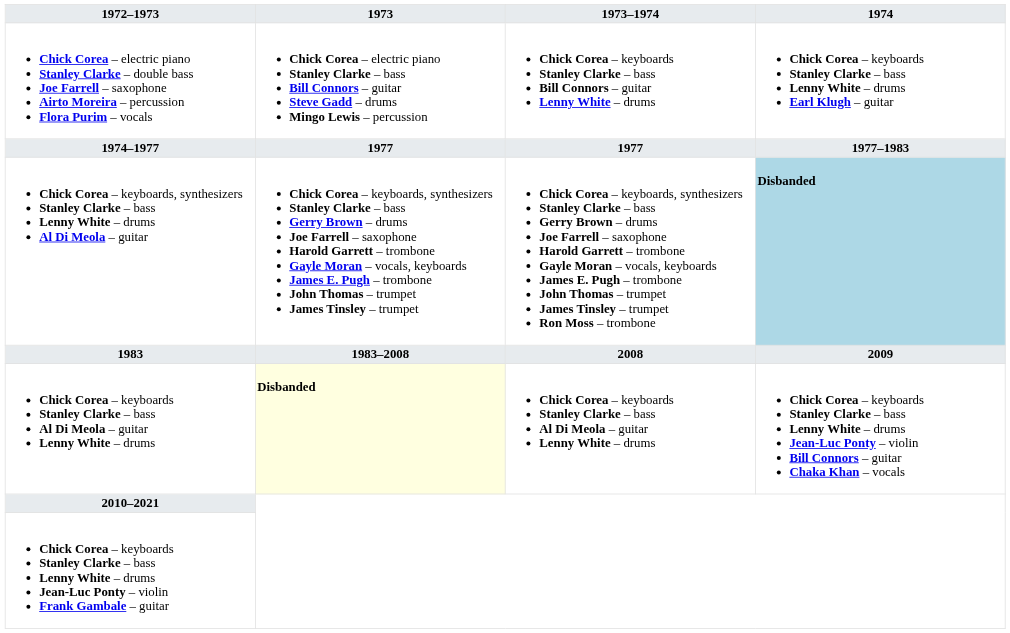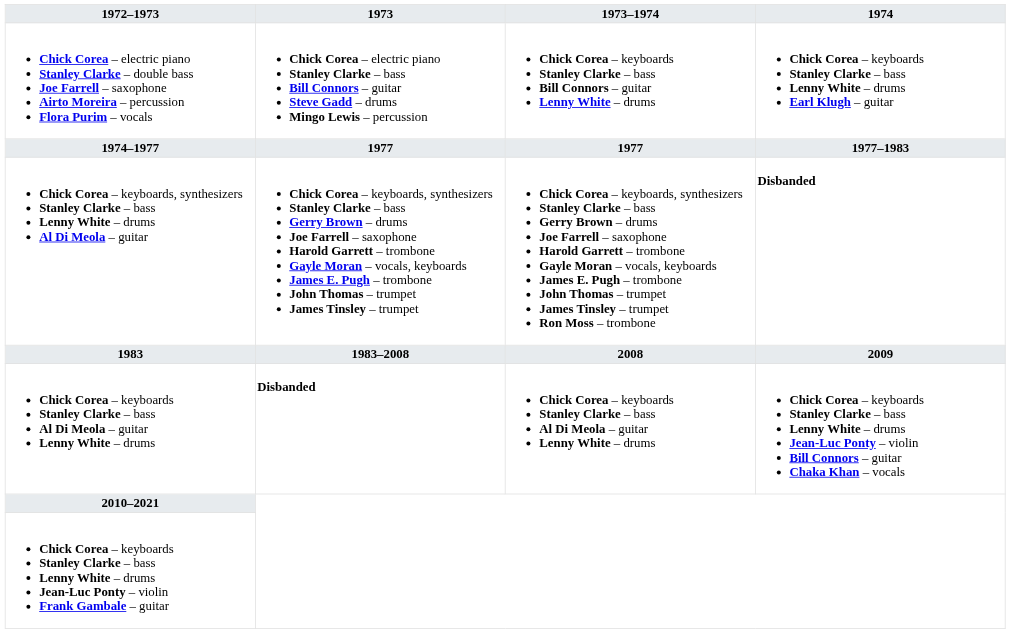(787, 180) lightblue background -> (787, 180) no background
(286, 387) lightyellow background -> (286, 387) no background
